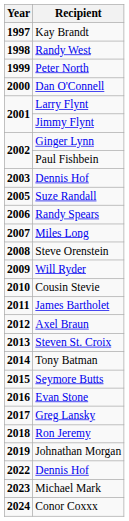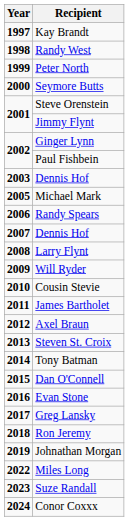(70, 86) Dan O'Connell -> (69, 86) Seymore Butts
(62, 104) Larry Flynt -> (72, 104) Steve Orenstein
(66, 196) Suze Randall -> (68, 196) Michael Mark
(62, 232) Miles Long -> (62, 232) Dennis Hof
(72, 251) Steve Orenstein -> (62, 251) Larry Flynt
(69, 379) Seymore Butts -> (70, 379) Dan O'Connell
(62, 470) Dennis Hof -> (62, 470) Miles Long
(68, 488) Michael Mark -> (66, 488) Suze Randall
